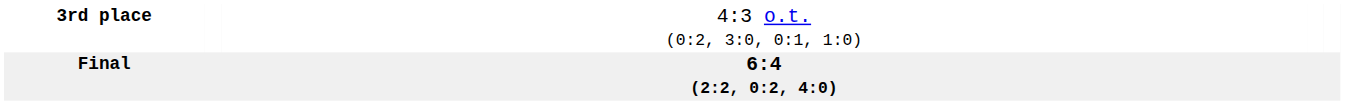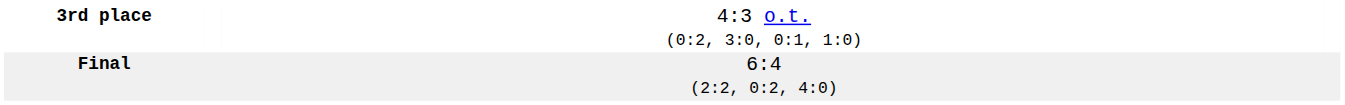(764, 76) bold -> (764, 76) normal
